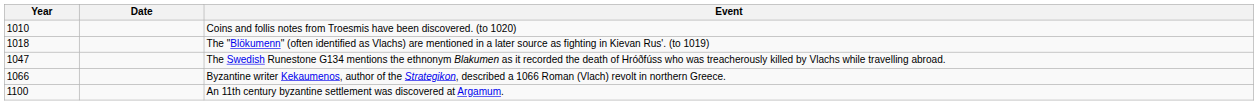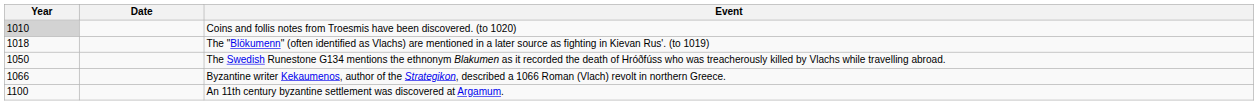(18, 28) no background -> (18, 28) lightgrey background
(18, 60) 1047 -> (18, 60) 1050
